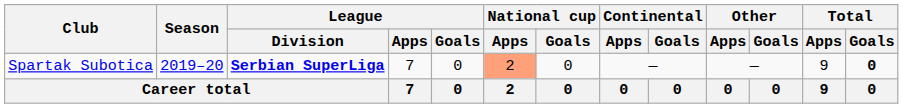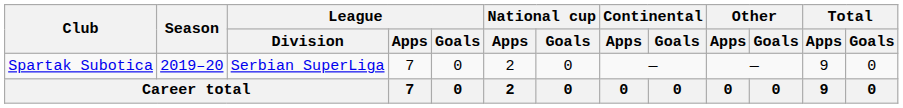(308, 66) bold -> (308, 66) normal
(510, 66) lightsalmon background -> (510, 66) no background
(872, 66) bold -> (872, 66) normal
